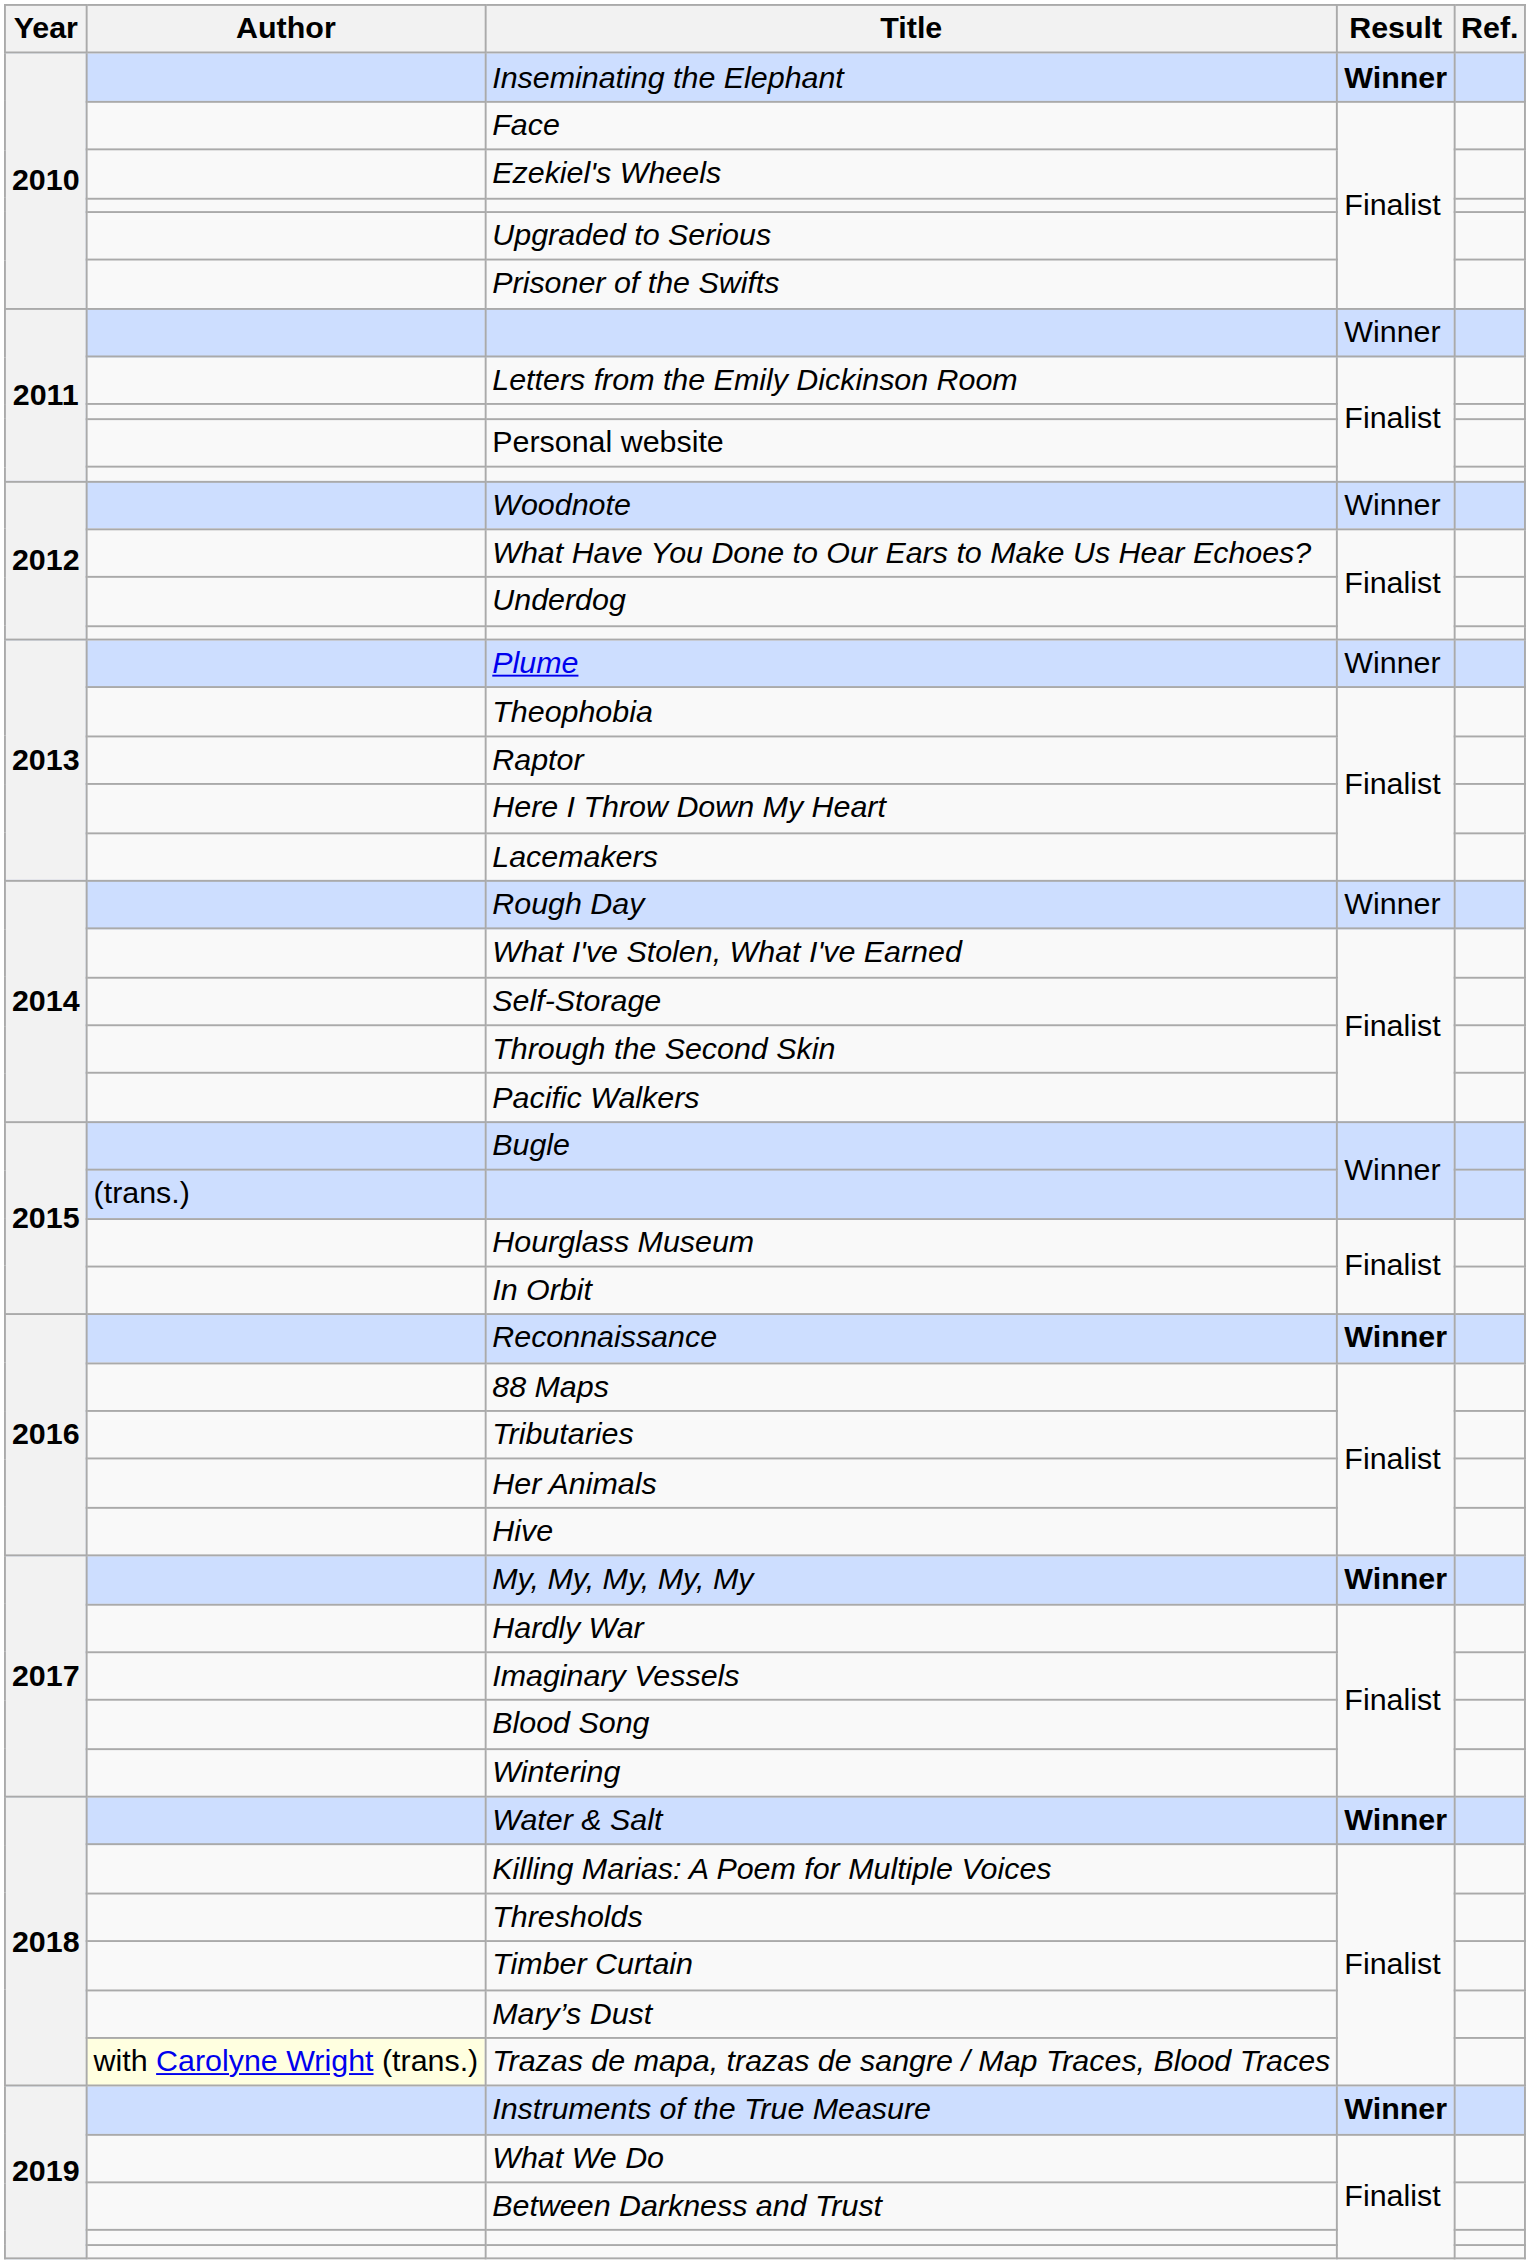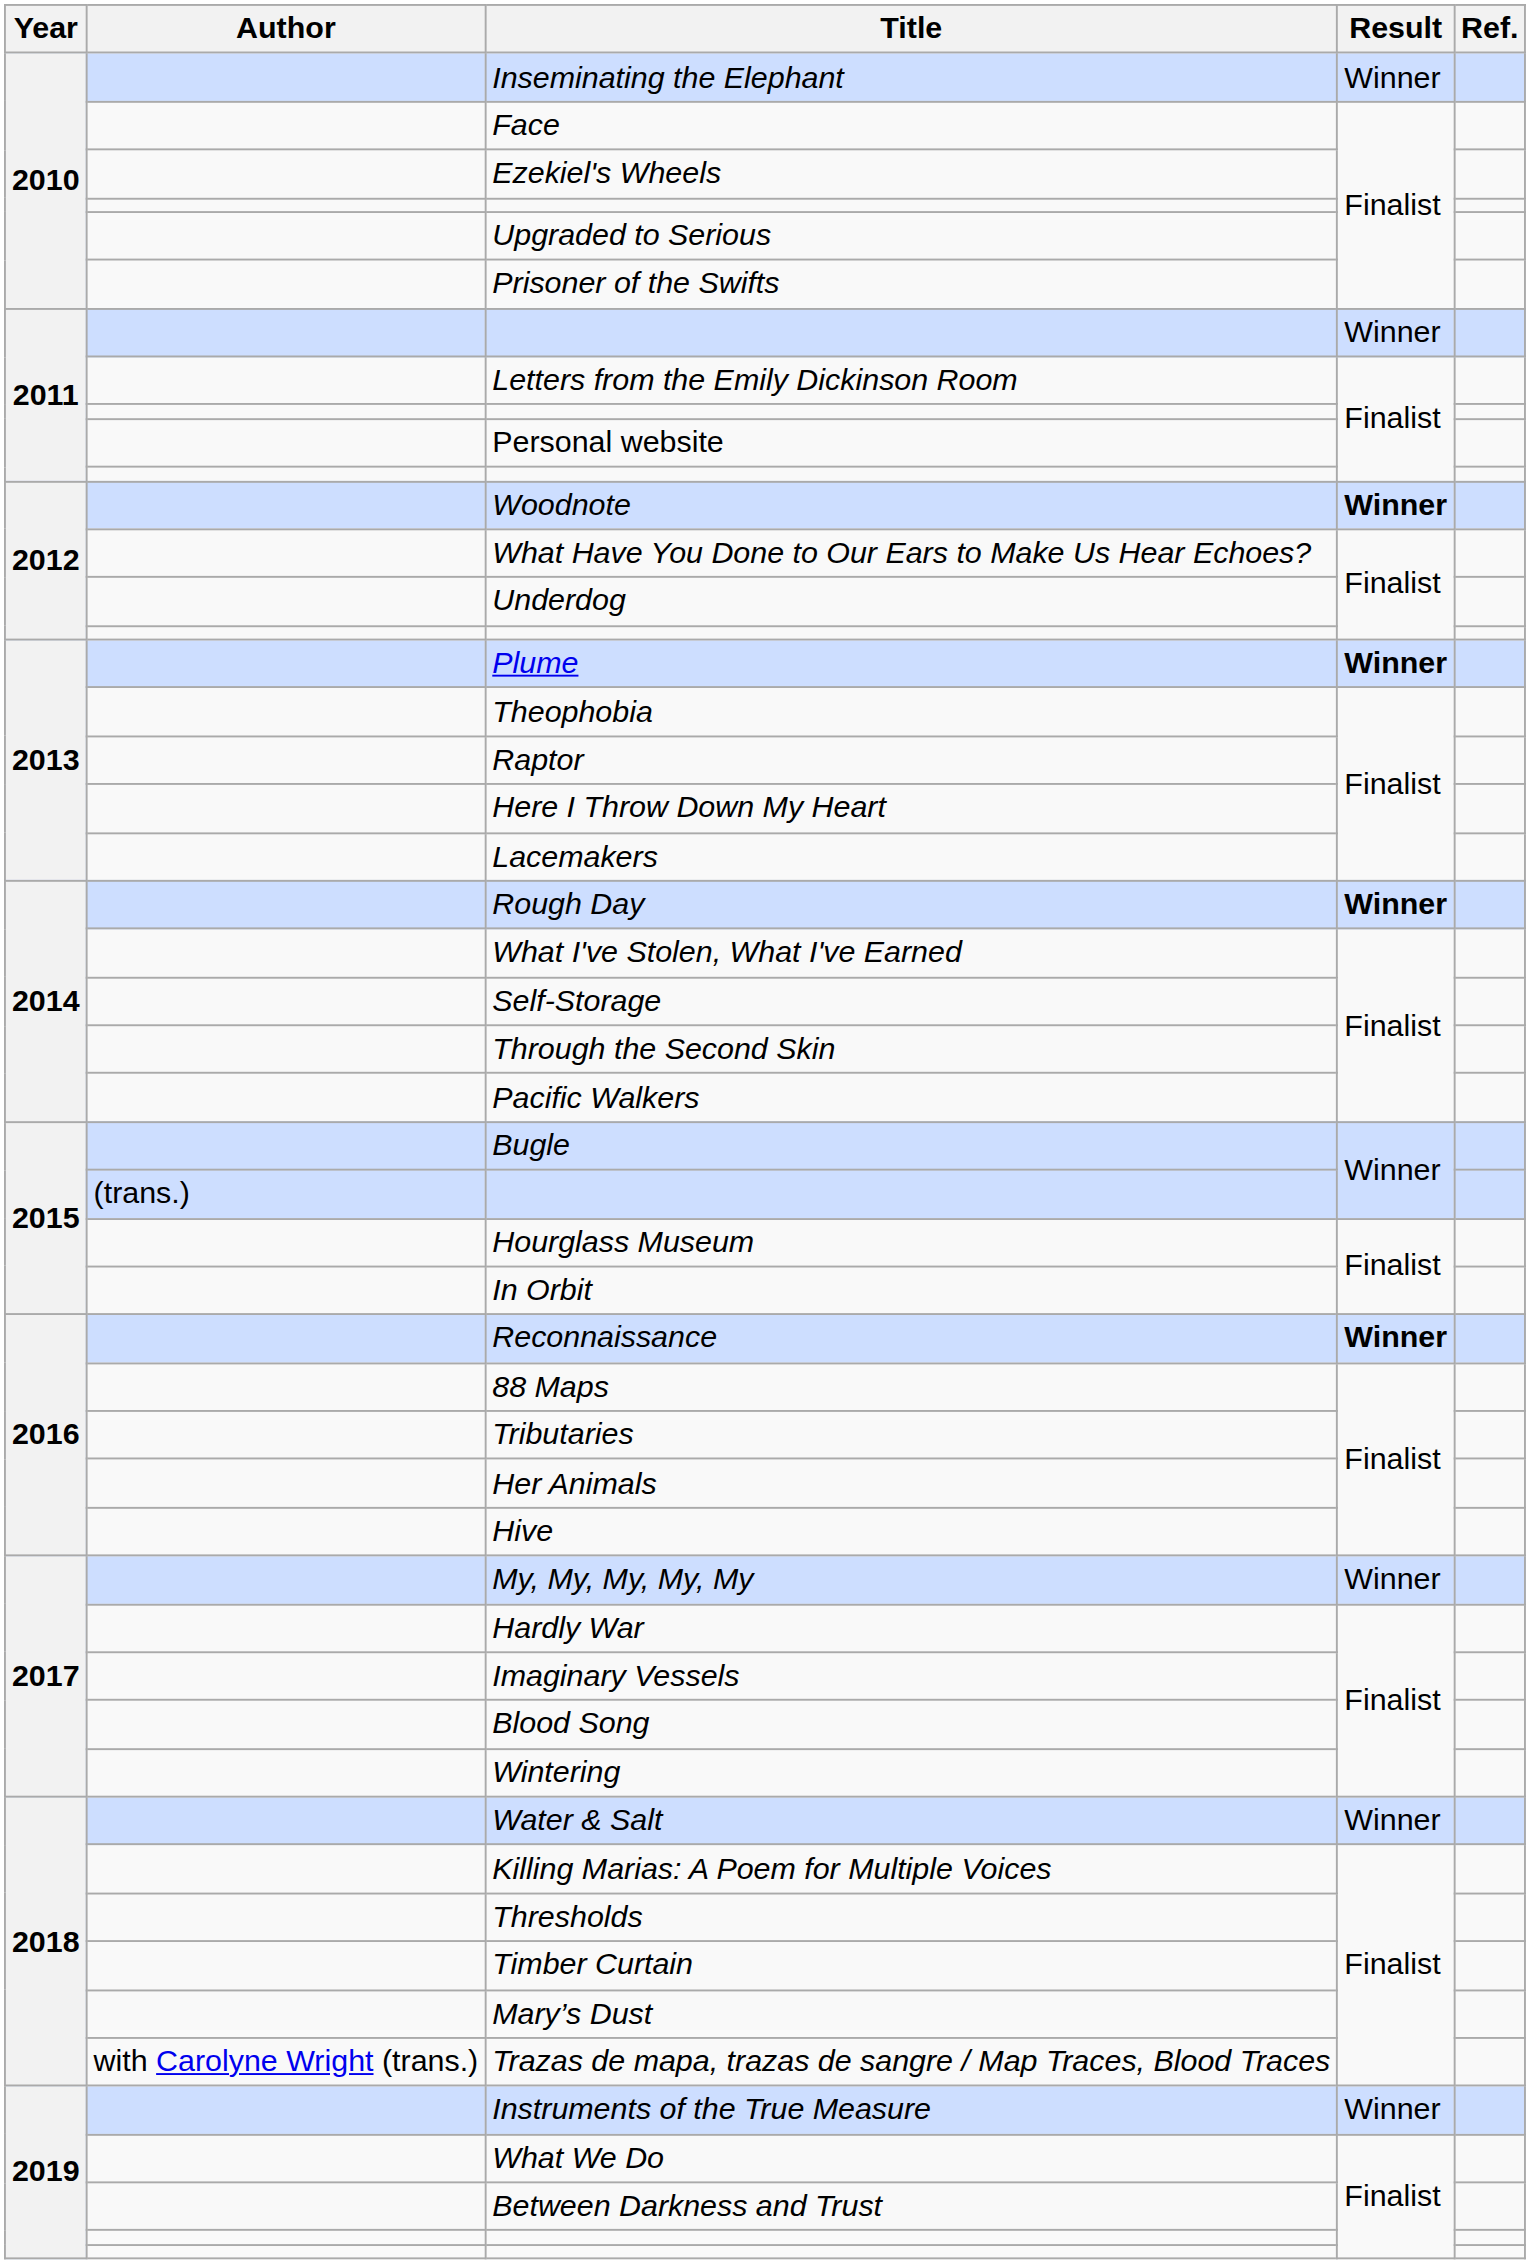(1396, 76) bold -> (1392, 76) normal
(1392, 504) normal -> (1396, 504) bold
(1392, 663) normal -> (1396, 663) bold
(1392, 904) normal -> (1396, 904) bold
(1396, 1579) bold -> (1392, 1579) normal
(1396, 1820) bold -> (1392, 1820) normal
(286, 2061) lightyellow background -> (286, 2061) no background
(1396, 2109) bold -> (1392, 2109) normal
